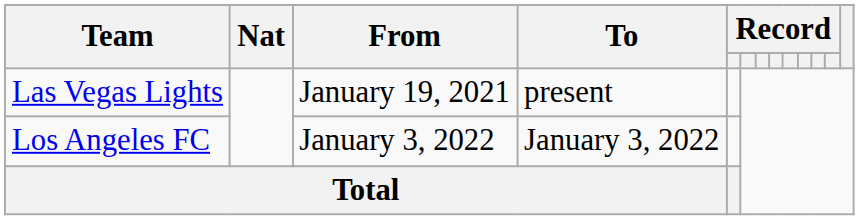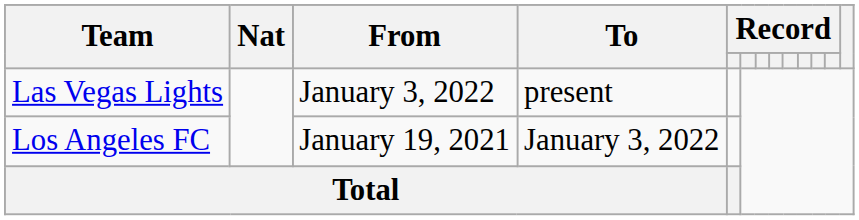(405, 91) January 19, 2021 -> (397, 91) January 3, 2022
(397, 140) January 3, 2022 -> (405, 140) January 19, 2021
